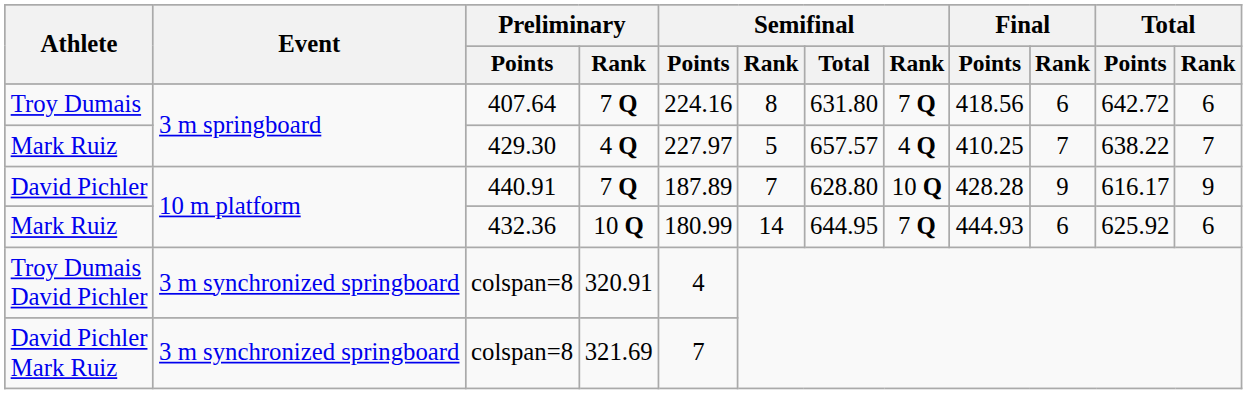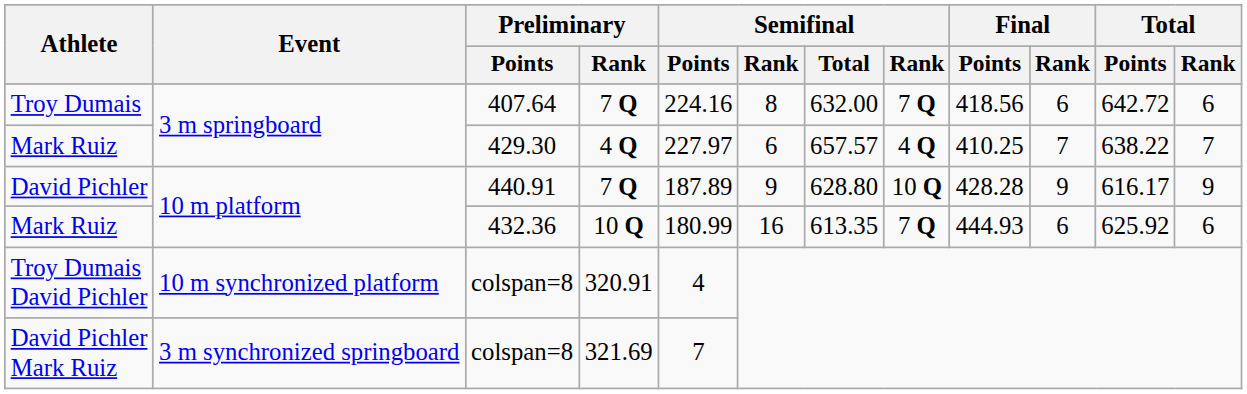(844, 104) 631.80 -> (844, 104) 632.00
(771, 145) 5 -> (771, 145) 6
(771, 186) 7 -> (771, 186) 9
(771, 227) 14 -> (771, 227) 16
(844, 227) 644.95 -> (844, 227) 613.35
(309, 282) 3 m synchronized springboard -> (299, 282) 10 m synchronized platform
